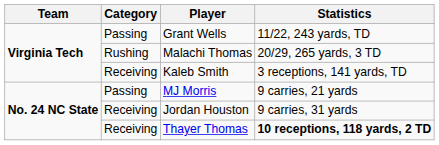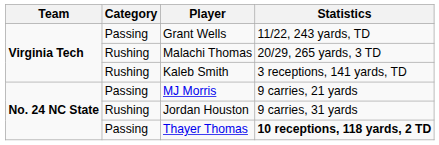(131, 72) Receiving -> (127, 72) Rushing
(131, 110) Receiving -> (127, 110) Rushing
(131, 130) Receiving -> (126, 130) Passing
